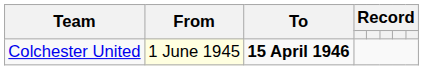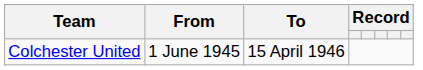(194, 51) lightyellow background -> (194, 51) no background
(299, 51) bold -> (296, 51) normal
